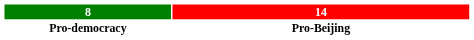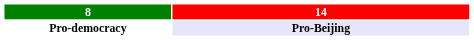(321, 28) no background -> (321, 28) lavender background
